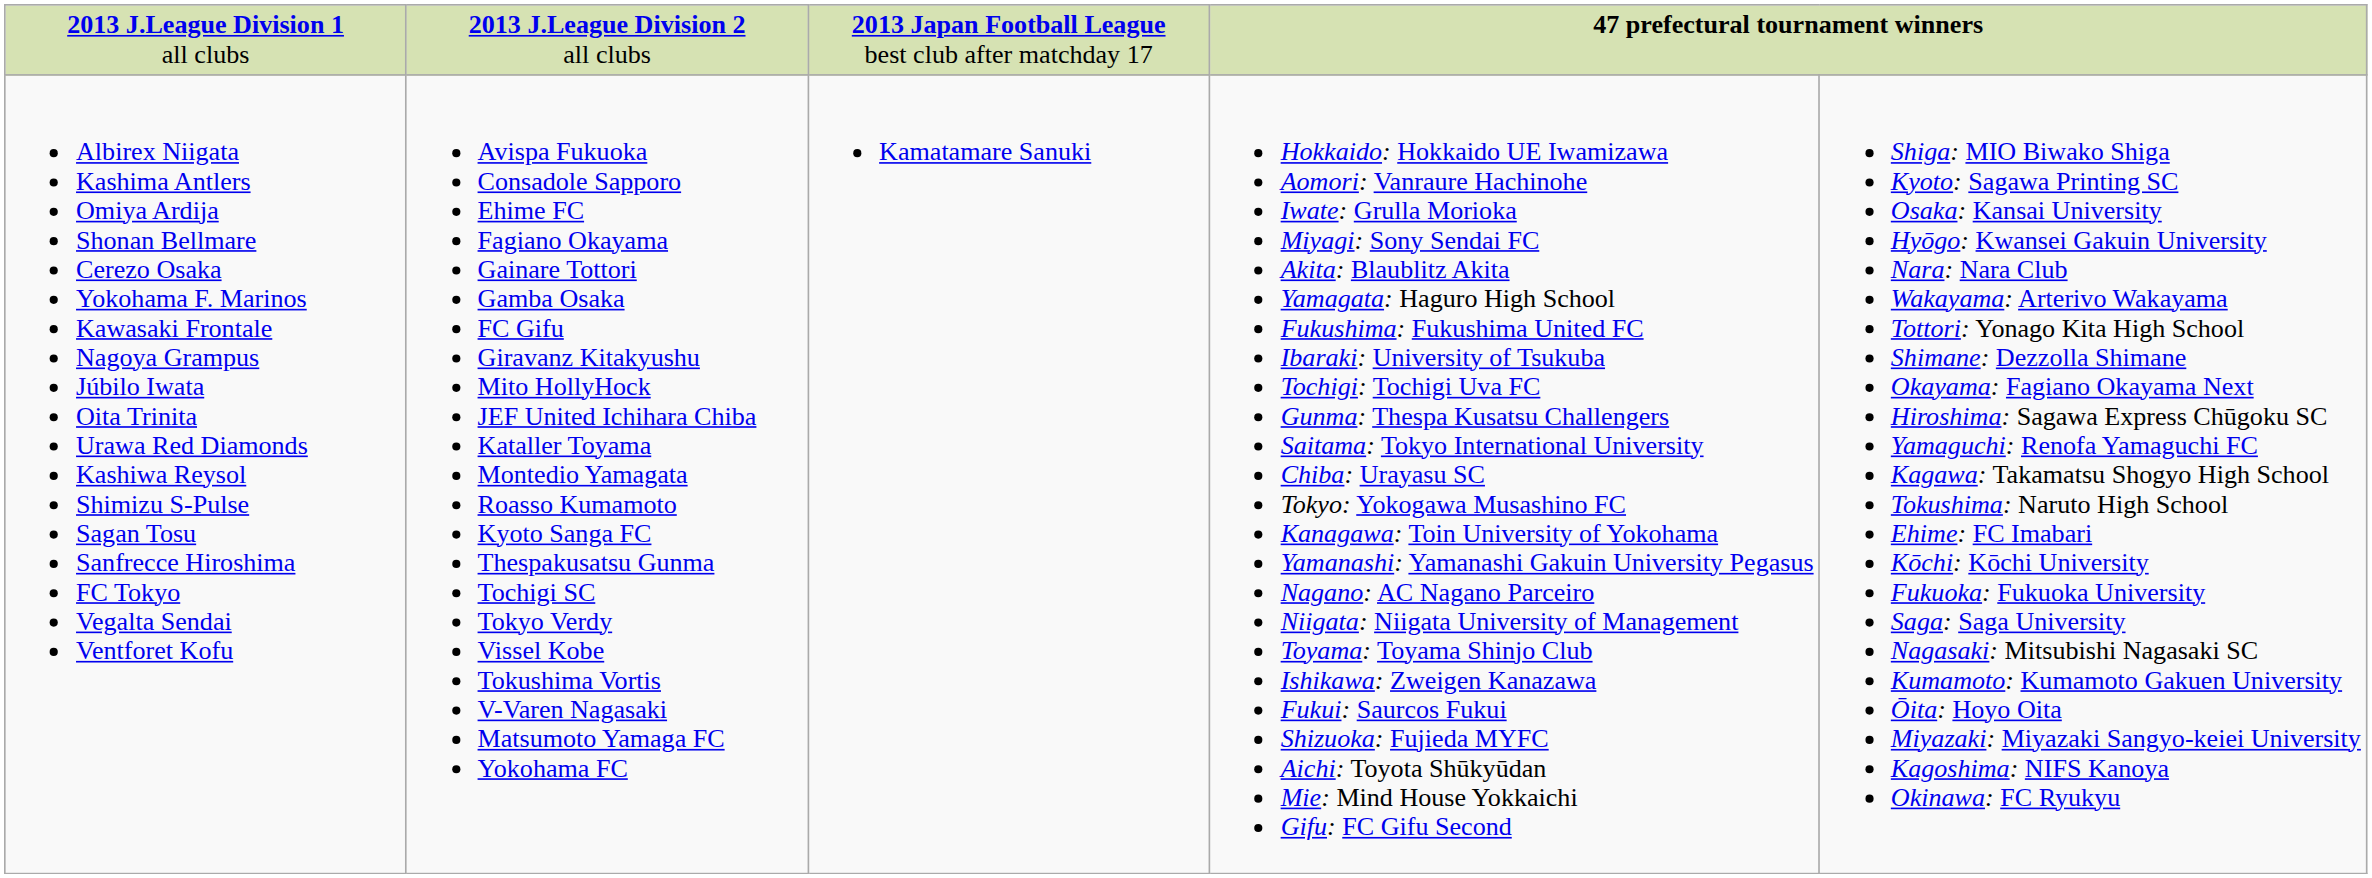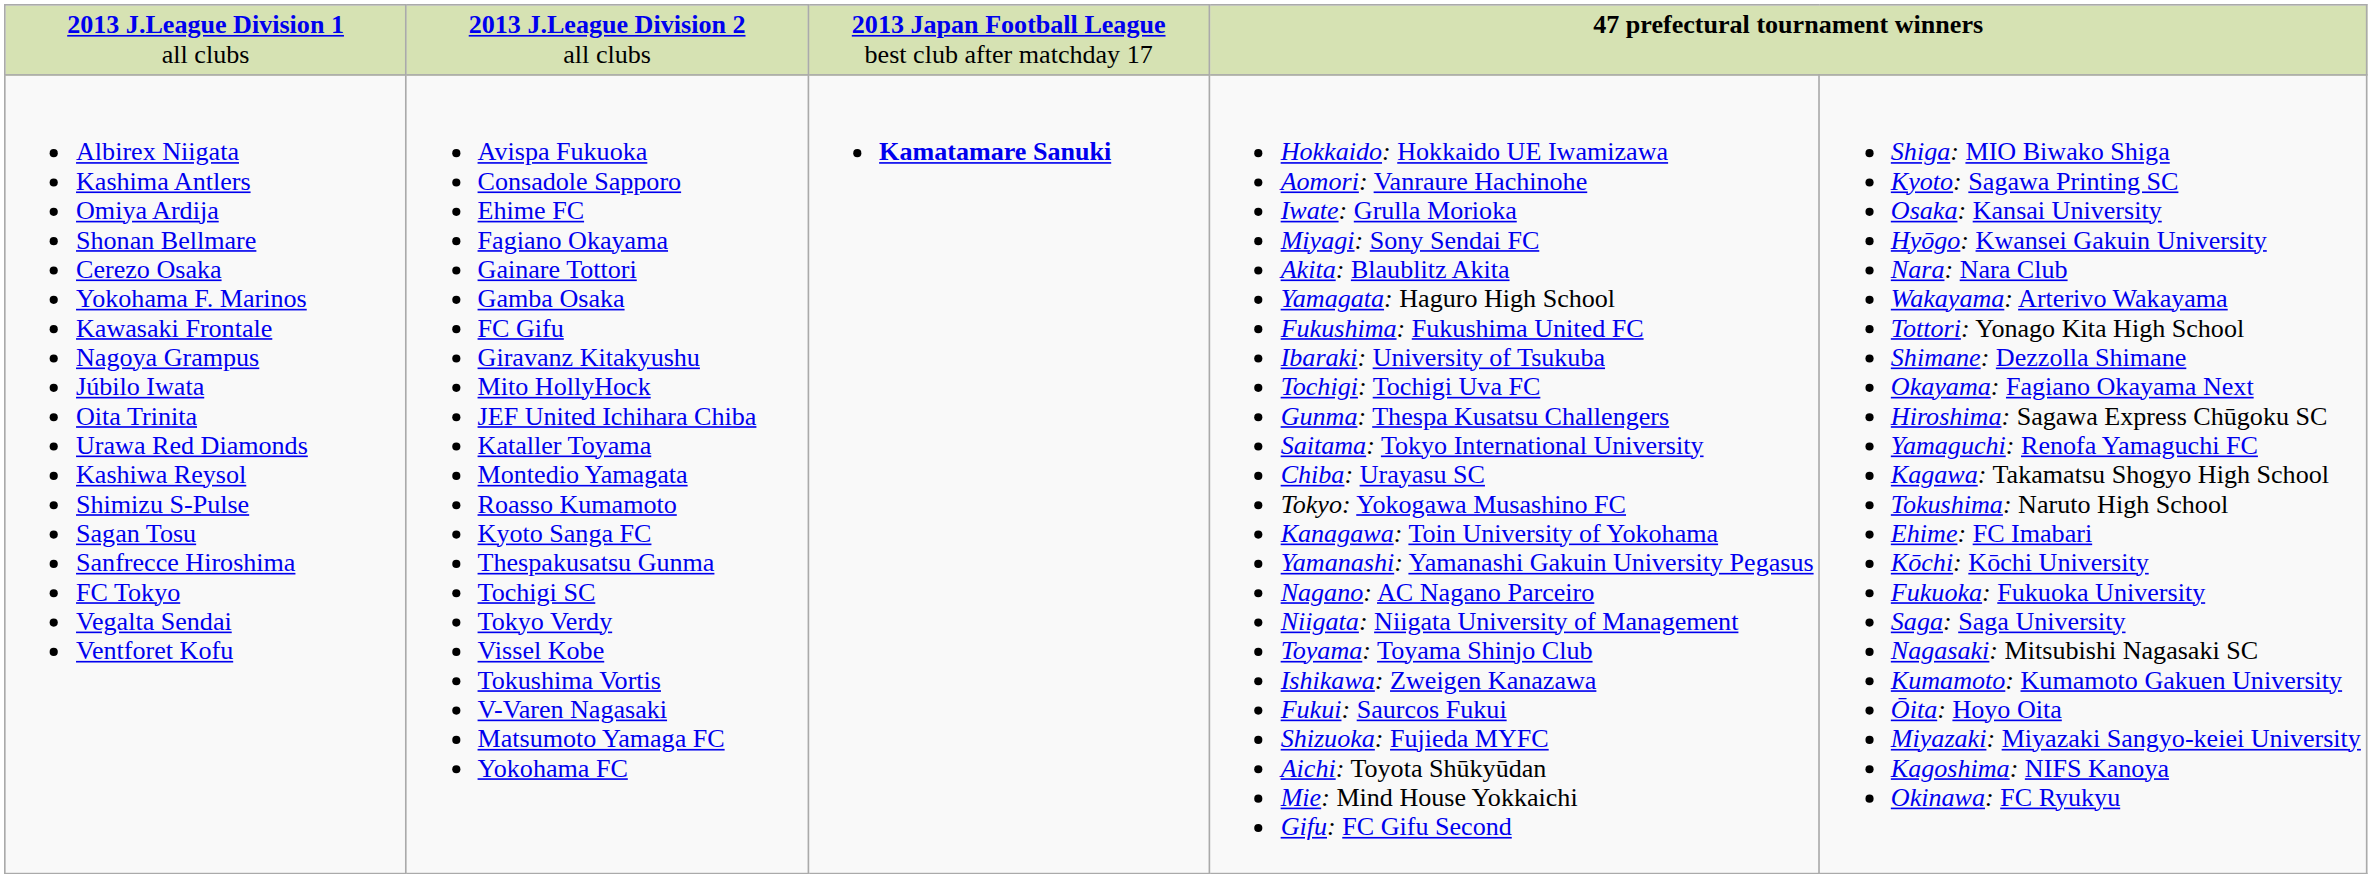(1009, 152) normal -> (1009, 152) bold
